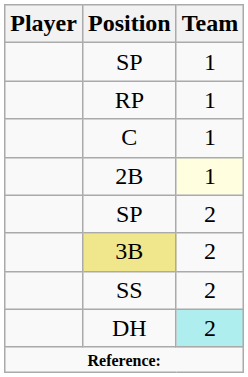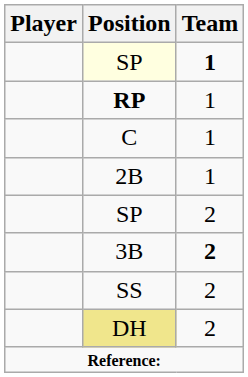(129, 61) no background -> (129, 61) lightyellow background
(210, 61) normal -> (210, 61) bold
(129, 99) normal -> (129, 99) bold
(210, 175) lightyellow background -> (210, 175) no background
(129, 251) khaki background -> (129, 251) no background
(210, 251) normal -> (210, 251) bold
(129, 328) no background -> (129, 328) khaki background
(210, 328) paleturquoise background -> (210, 328) no background
